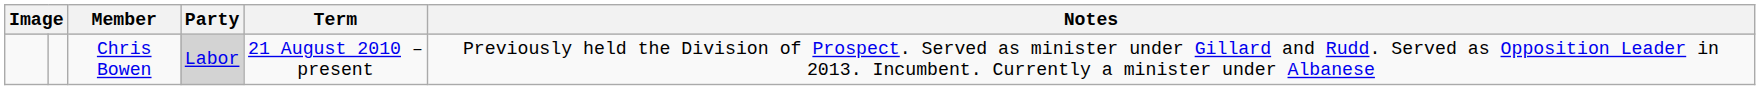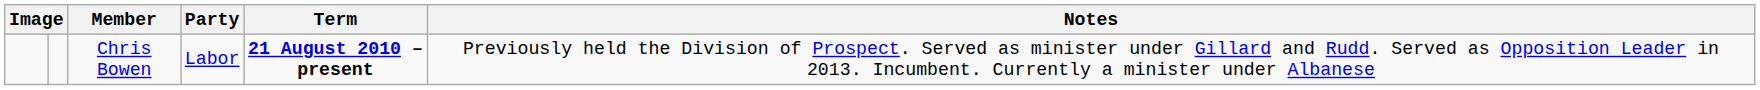(212, 60) lightgrey background -> (212, 60) no background
(335, 60) normal -> (335, 60) bold
